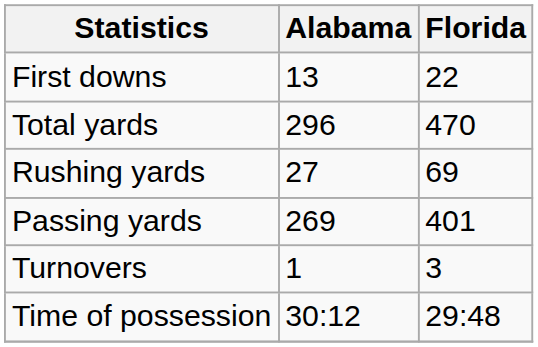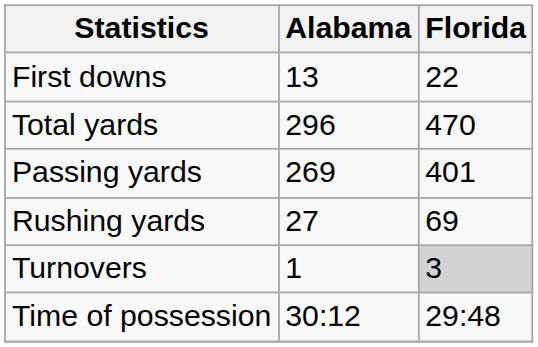rows swapped: (109, 172) <-> (107, 220)
(434, 268) no background -> (434, 268) lightgrey background
